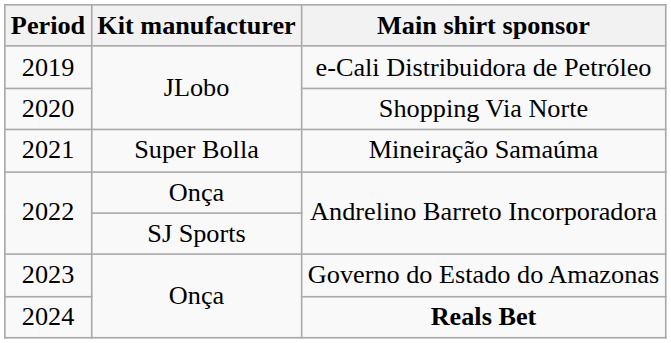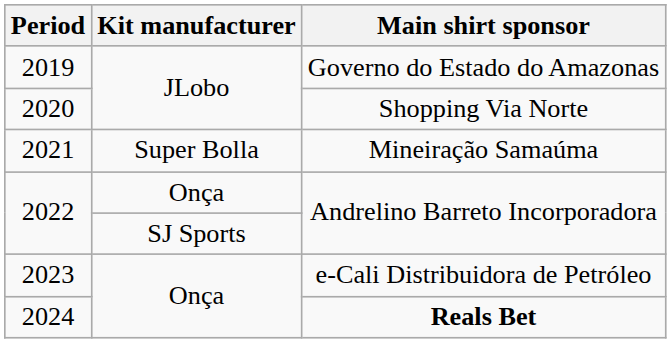(483, 66) e-Cali Distribuidora de Petróleo -> (483, 66) Governo do Estado do Amazonas
(483, 274) Governo do Estado do Amazonas -> (483, 274) e-Cali Distribuidora de Petróleo
